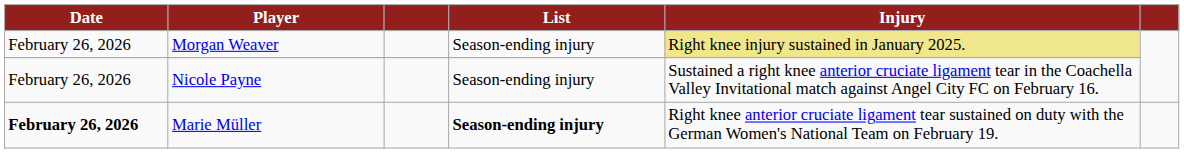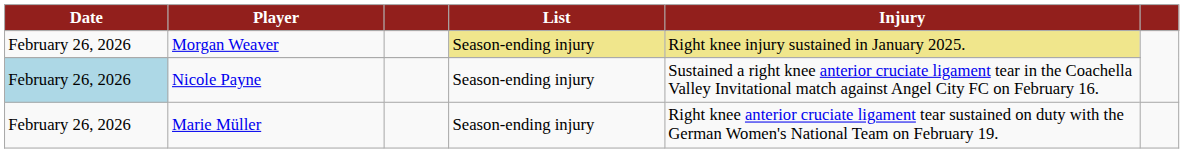(524, 44) no background -> (524, 44) khaki background
(70, 79) no background -> (70, 79) lightblue background
(73, 124) bold -> (70, 124) normal
(528, 124) bold -> (524, 124) normal
